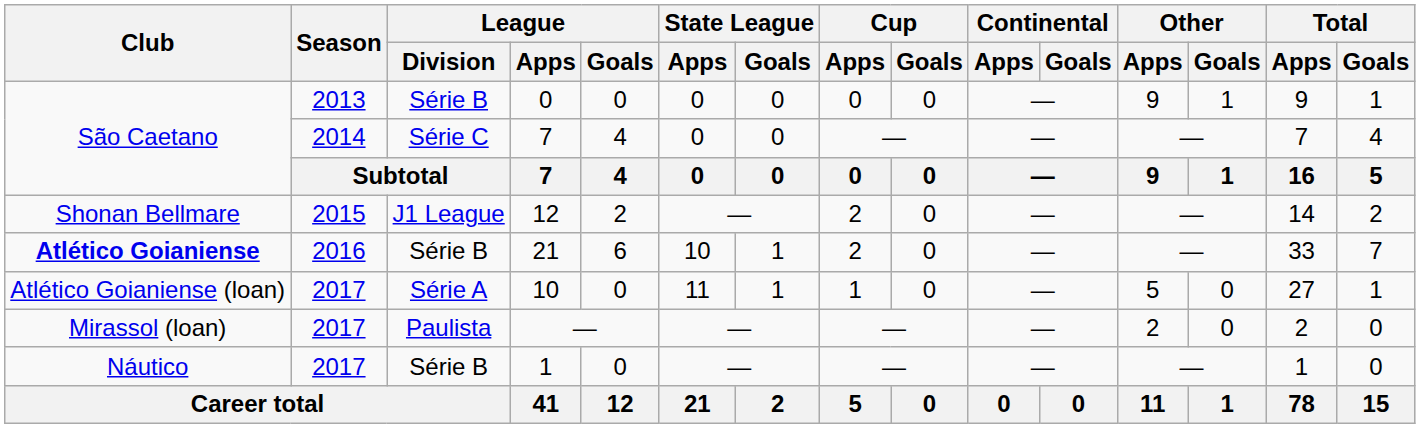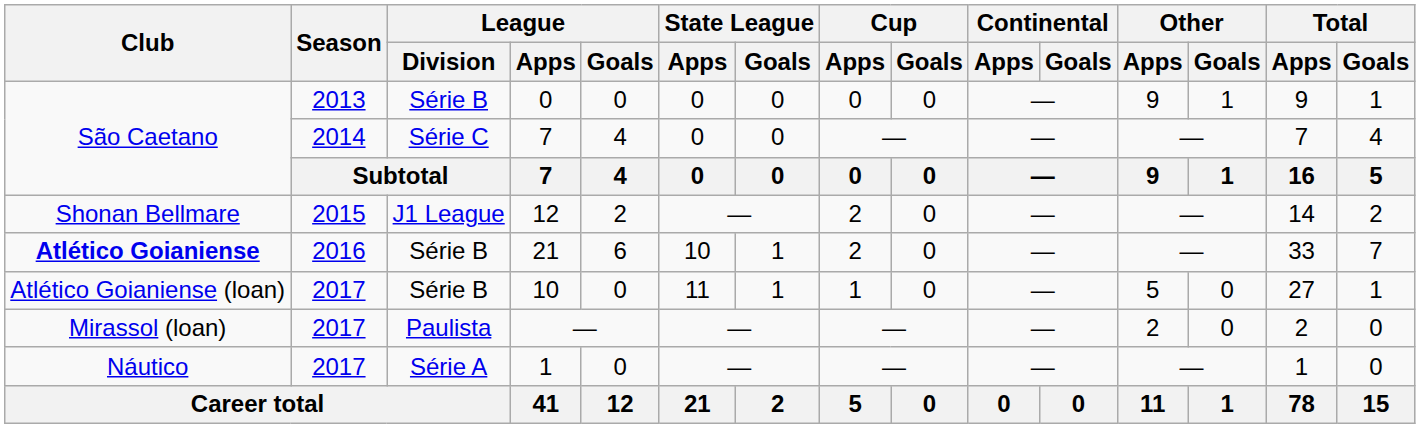(449, 289) Série A -> (449, 289) Série B
(449, 366) Série B -> (449, 366) Série A
